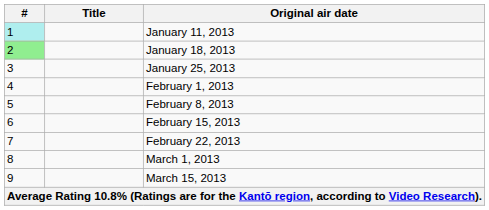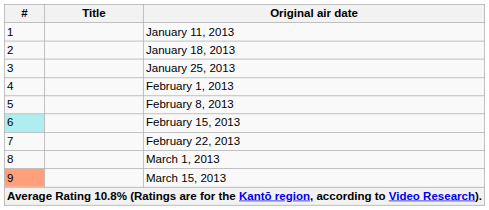(10, 31) paleturquoise background -> (10, 31) no background
(10, 50) lightgreen background -> (10, 50) no background
(10, 123) no background -> (10, 123) paleturquoise background
(10, 178) no background -> (10, 178) lightsalmon background
